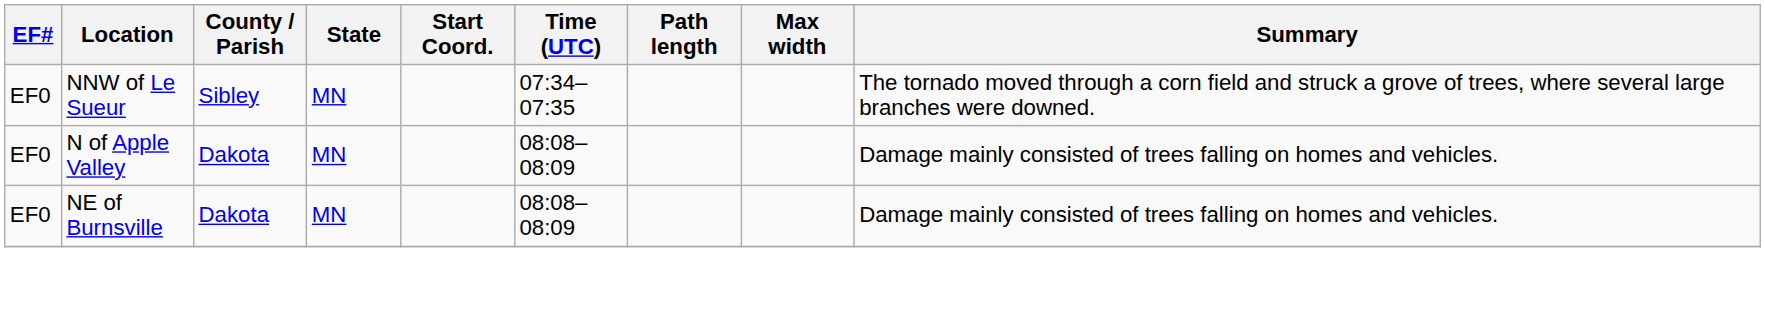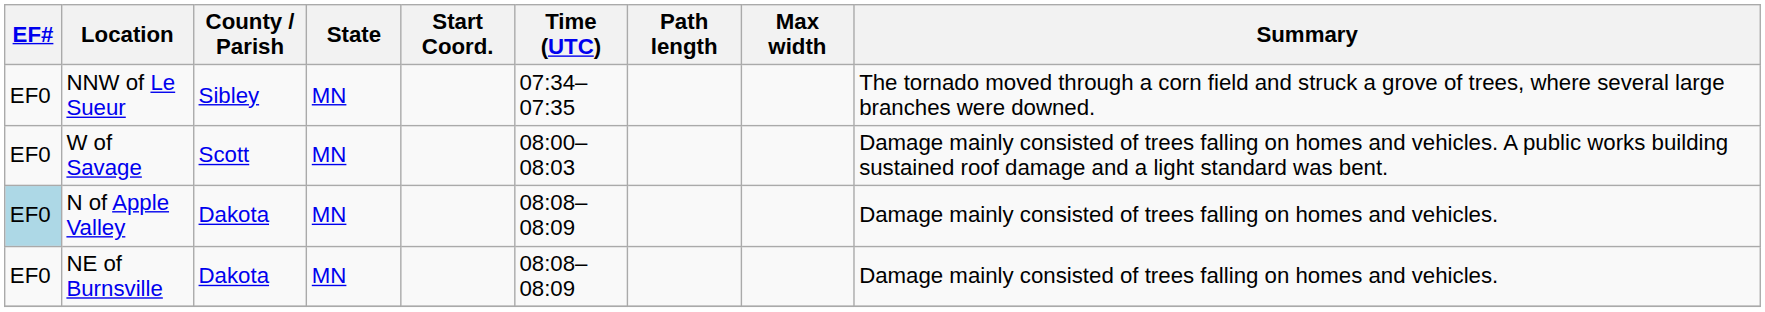+ row: (104, 155)
(30, 155) no background -> (30, 215) lightblue background
